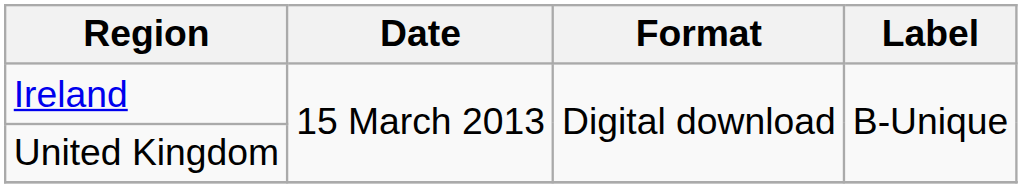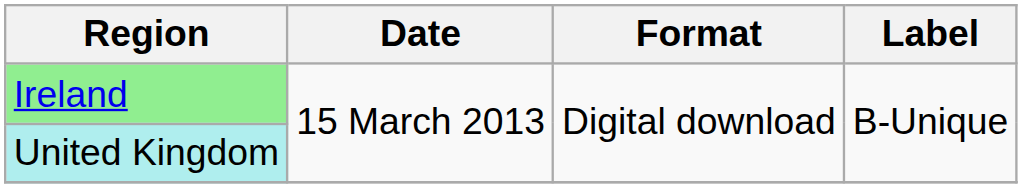(71, 93) no background -> (71, 93) lightgreen background
(146, 152) no background -> (146, 152) paleturquoise background
